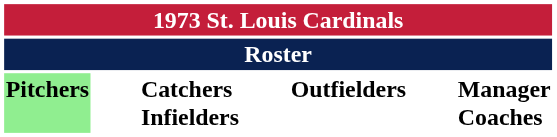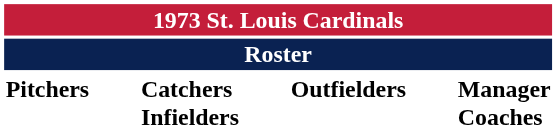(47, 88) lightgreen background -> (47, 88) no background
